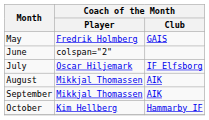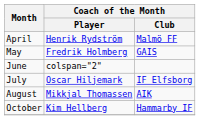+ row: (19, 39)
- row: (29, 94)
